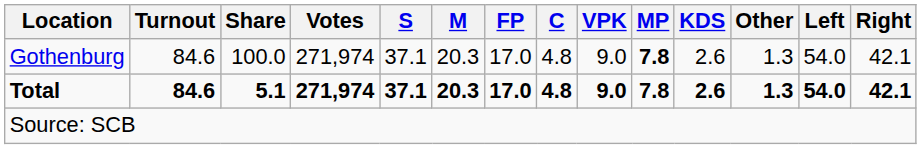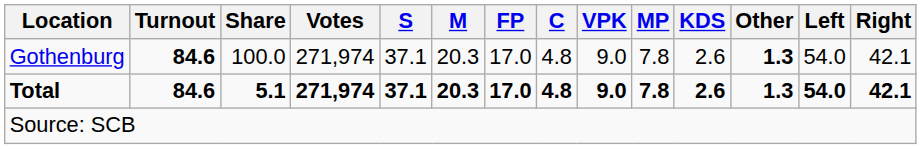(194, 56) normal -> (194, 56) bold
(654, 56) bold -> (654, 56) normal
(778, 56) normal -> (778, 56) bold
